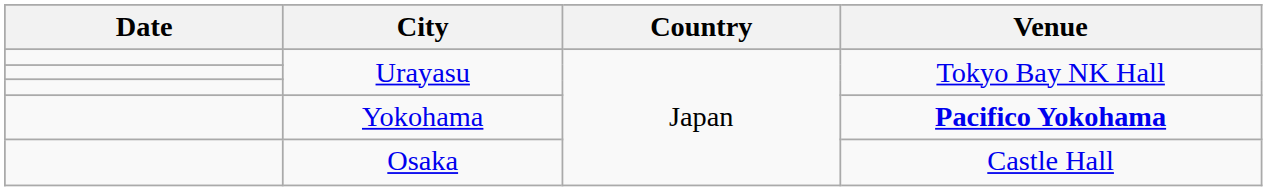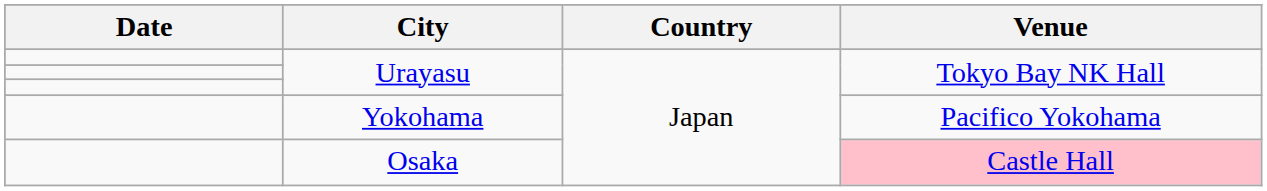(1051, 116) bold -> (1051, 116) normal
(1051, 161) no background -> (1051, 161) pink background
